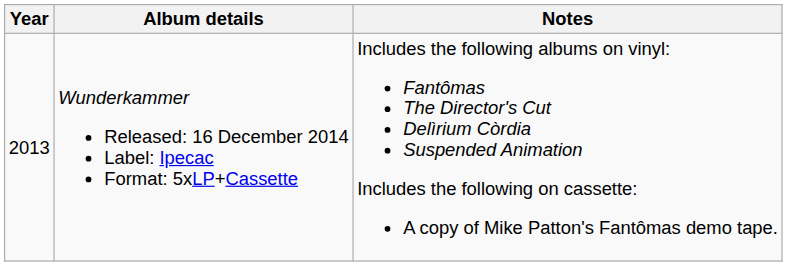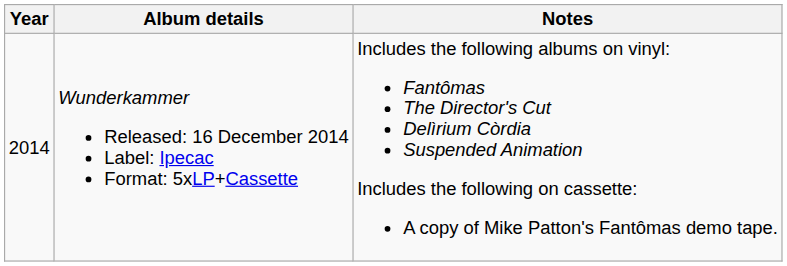(29, 147) 2013 -> (29, 147) 2014
